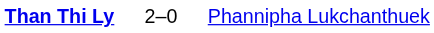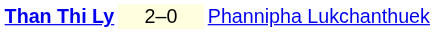(161, 16) no background -> (161, 16) lightyellow background
